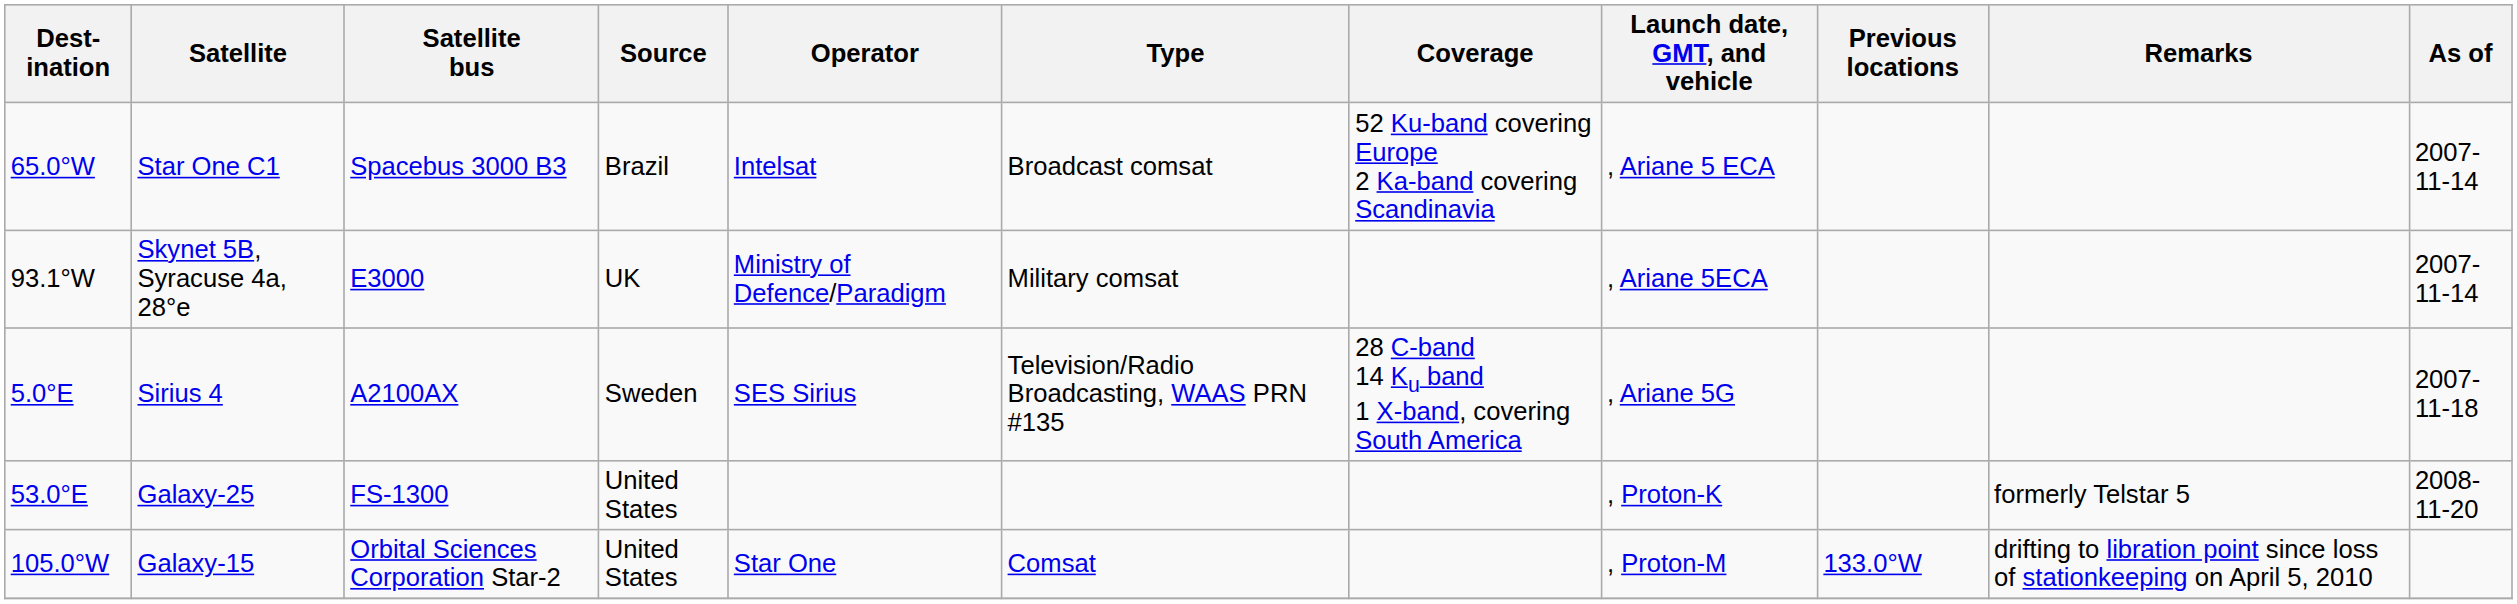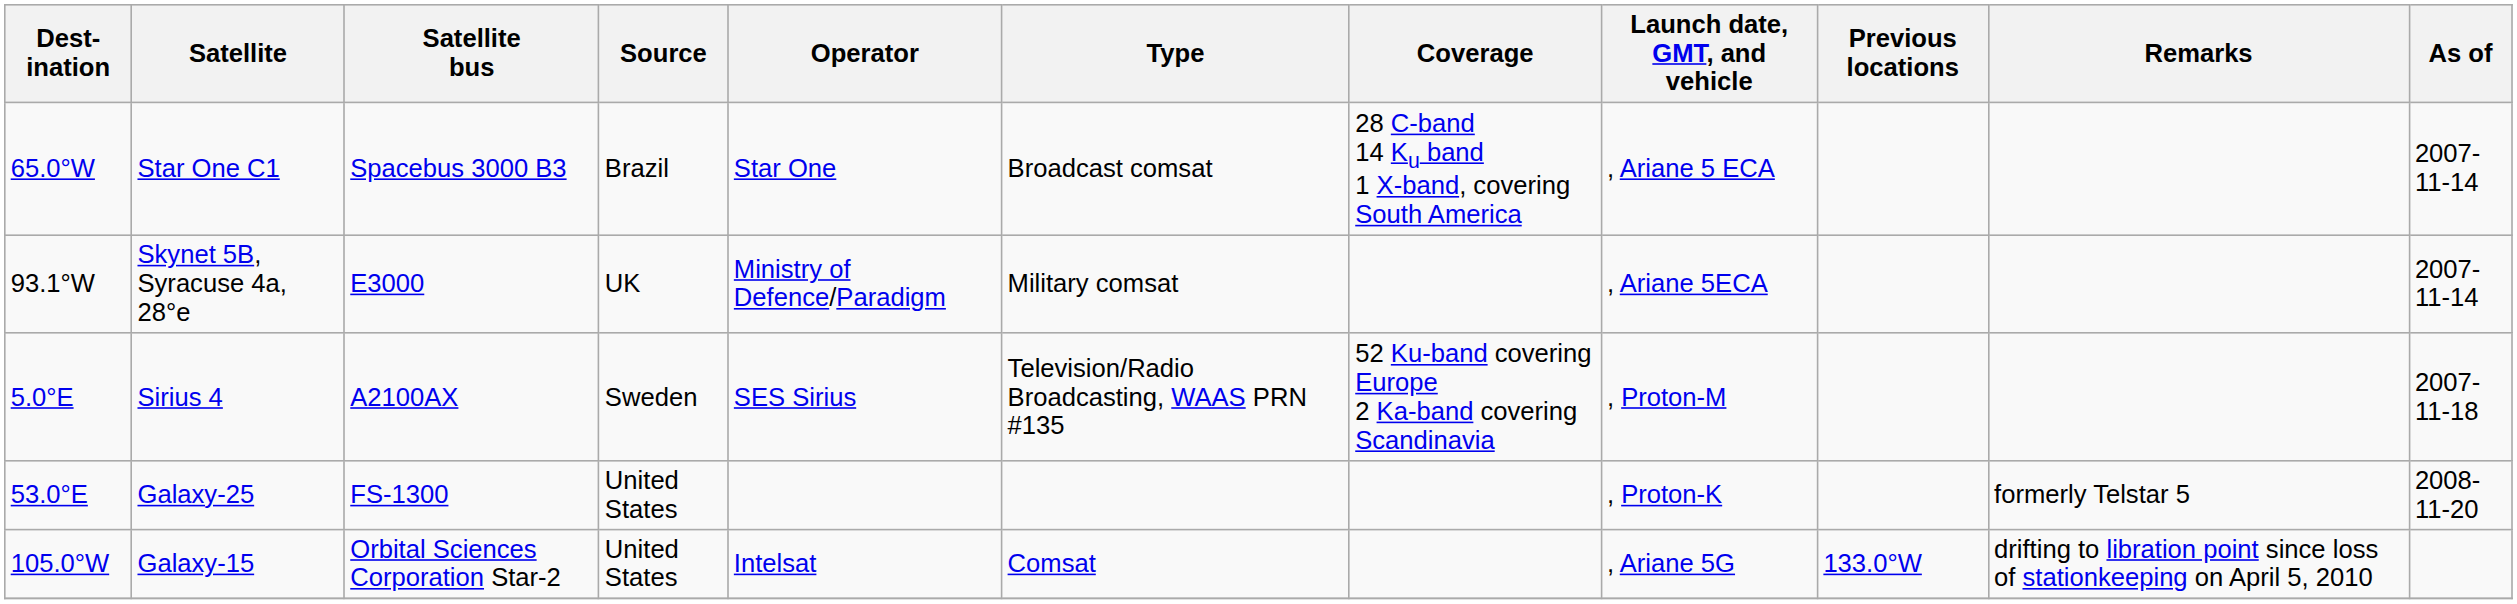(775, 166) Intelsat -> (785, 168) Star One
(1473, 166) 52 Ku-band covering Europe 2 Ka-band covering Scandinavia -> (1463, 168) 28 C-band 14 Ku band 1 X-band, covering South America
(1463, 393) 28 C-band 14 Ku band 1 X-band, covering South America -> (1473, 396) 52 Ku-band covering Europe 2 Ka-band covering Scandinavia
(1671, 393) , Ariane 5G -> (1667, 396) , Proton-M
(785, 564) Star One -> (775, 564) Intelsat
(1667, 564) , Proton-M -> (1671, 564) , Ariane 5G
